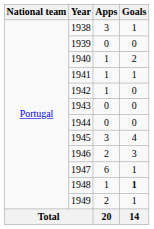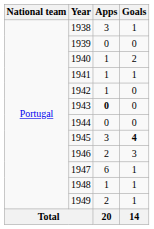(106, 106) normal -> (106, 106) bold
(134, 138) normal -> (134, 138) bold
(134, 185) bold -> (134, 185) normal
